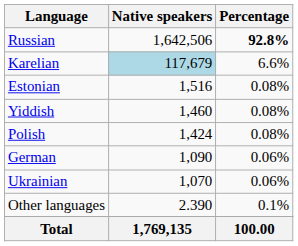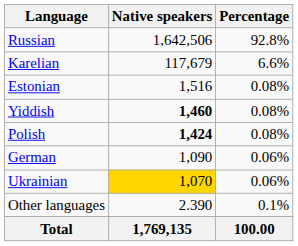(269, 39) bold -> (270, 39) normal
(188, 63) lightblue background -> (188, 63) no background
(196, 110) normal -> (196, 110) bold
(196, 134) normal -> (196, 134) bold
(196, 181) no background -> (196, 181) gold background
